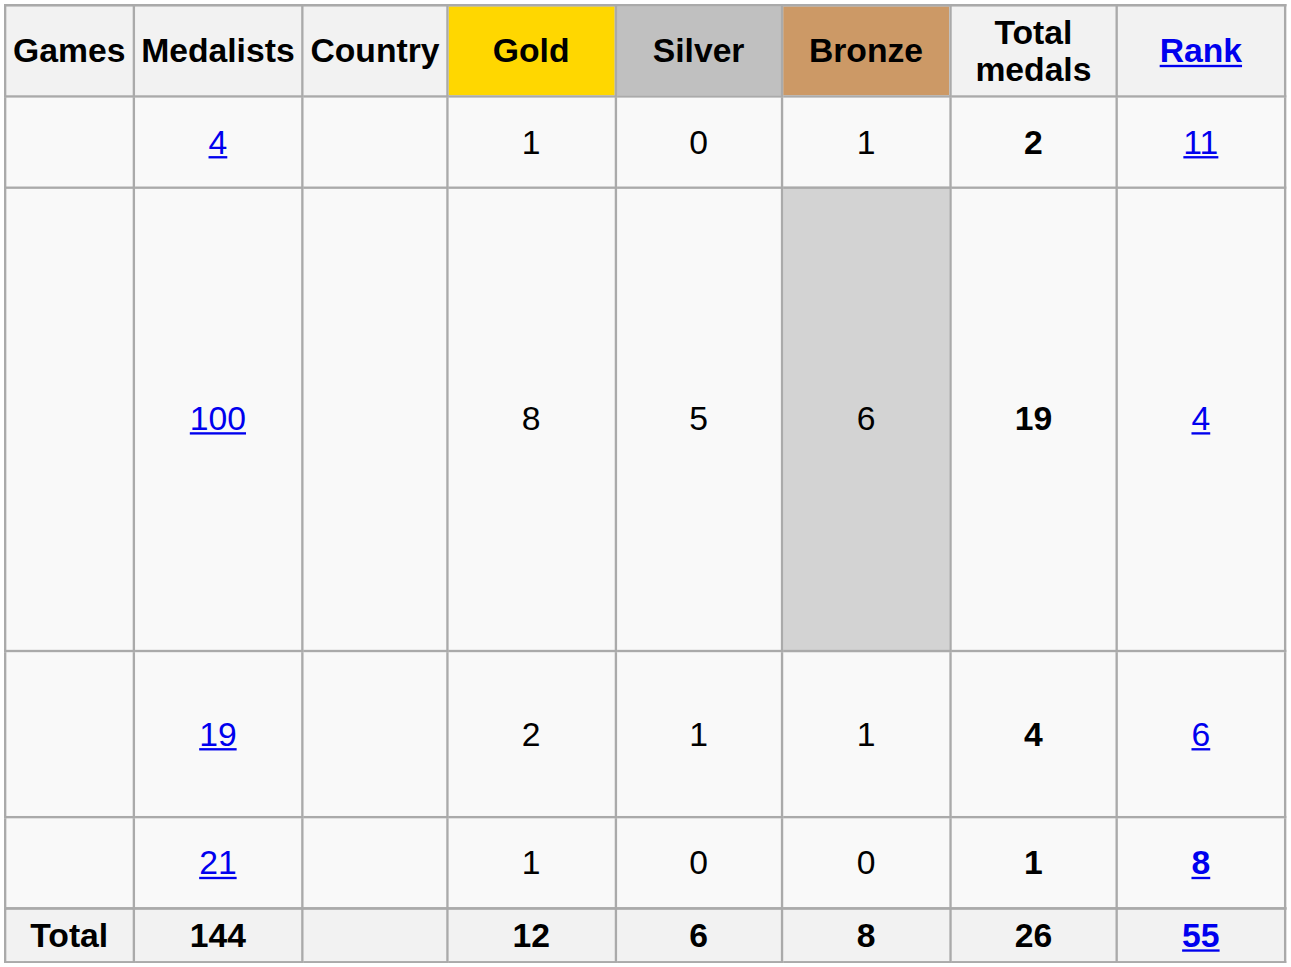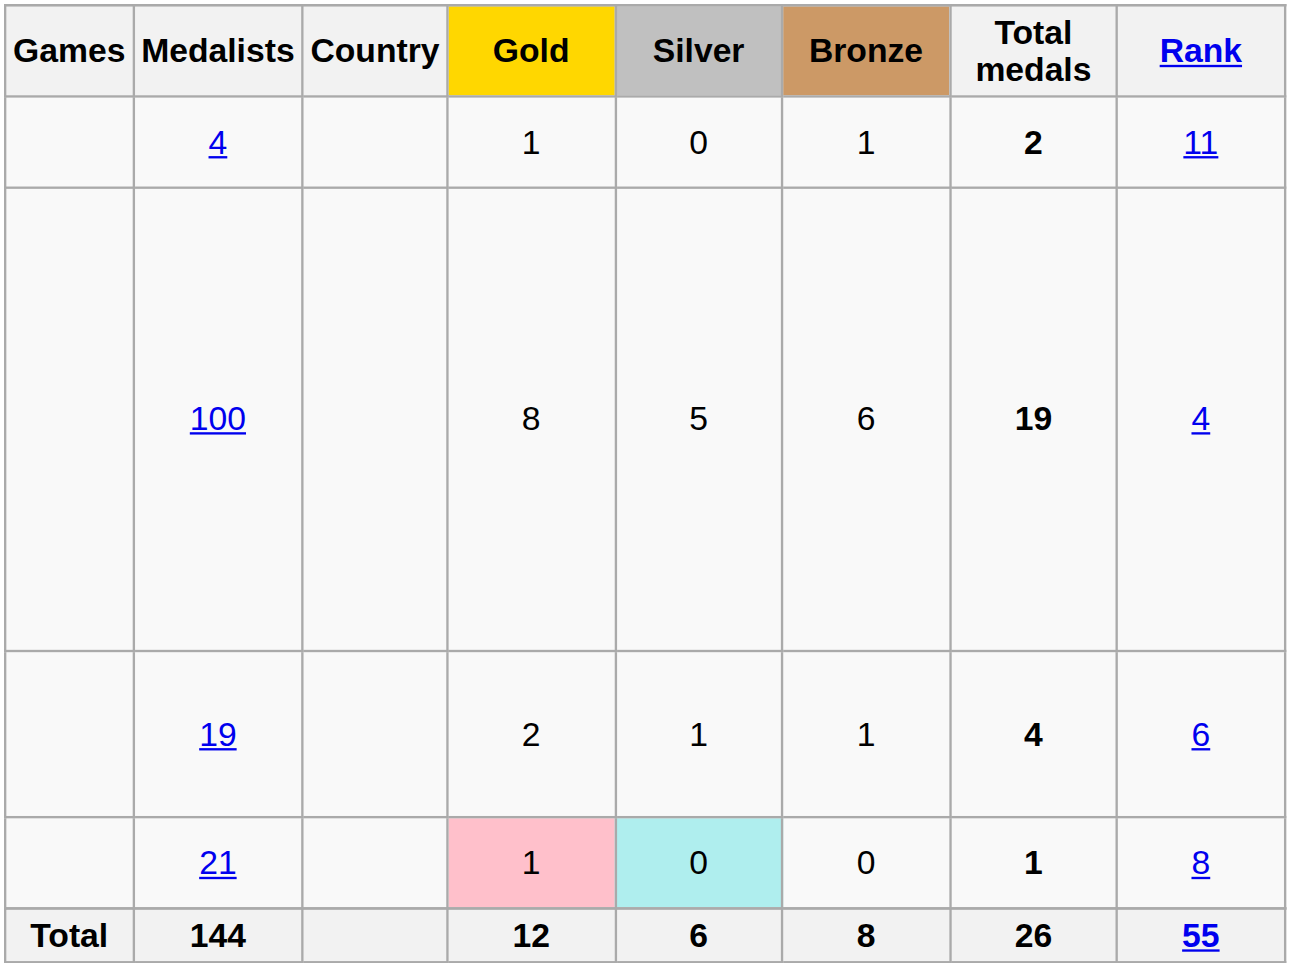(866, 419) lightgrey background -> (866, 419) no background
(531, 863) no background -> (531, 863) pink background
(699, 863) no background -> (699, 863) paleturquoise background
(1201, 863) bold -> (1201, 863) normal
